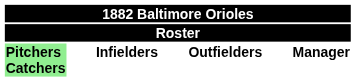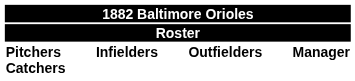(36, 60) lightgreen background -> (36, 60) no background
